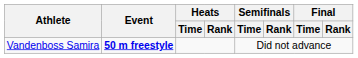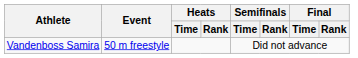(139, 46) bold -> (137, 46) normal
